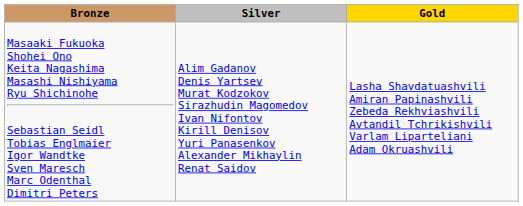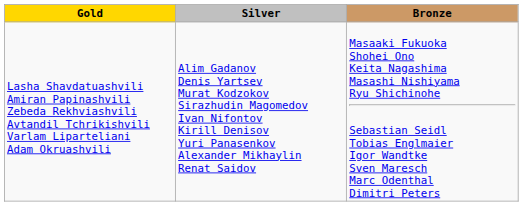columns swapped: (432, 13) <-> (90, 13)
